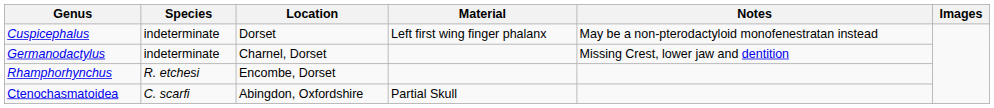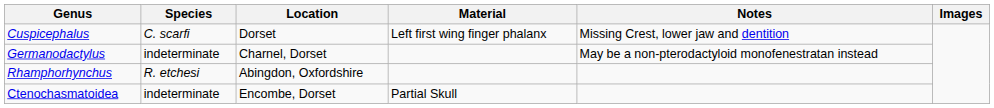(182, 34) indeterminate -> (167, 34) C. scarfi
(729, 34) May be a non-pterodactyloid monofenestratan instead -> (684, 34) Missing Crest, lower jaw and dentition
(684, 53) Missing Crest, lower jaw and dentition -> (729, 53) May be a non-pterodactyloid monofenestratan instead
(287, 73) Encombe, Dorset -> (301, 73) Abingdon, Oxfordshire
(167, 93) C. scarfi -> (182, 93) indeterminate
(301, 93) Abingdon, Oxfordshire -> (287, 93) Encombe, Dorset
